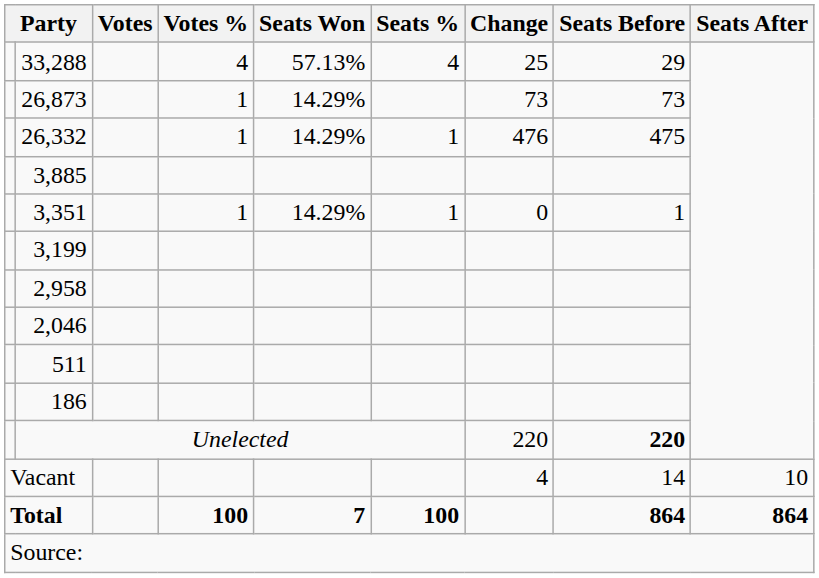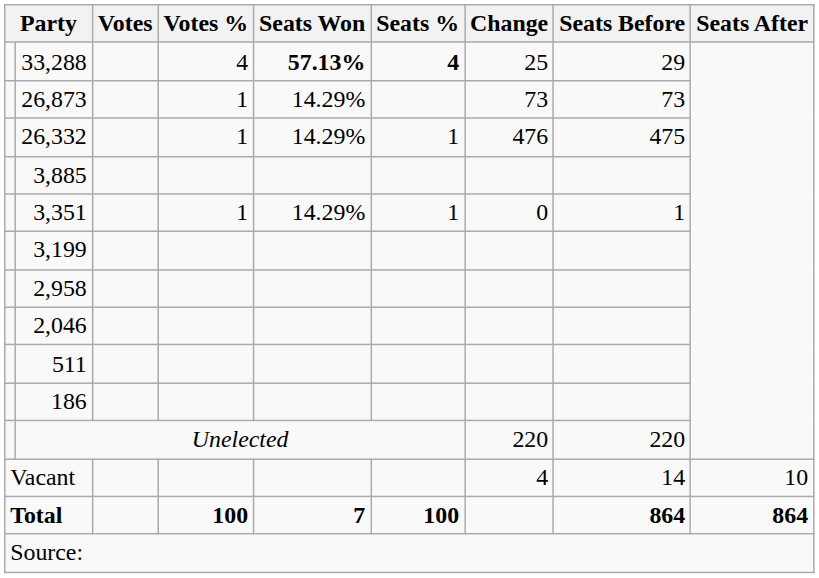(329, 61) normal -> (327, 61) bold
(453, 61) normal -> (453, 61) bold
(667, 439) bold -> (667, 439) normal
